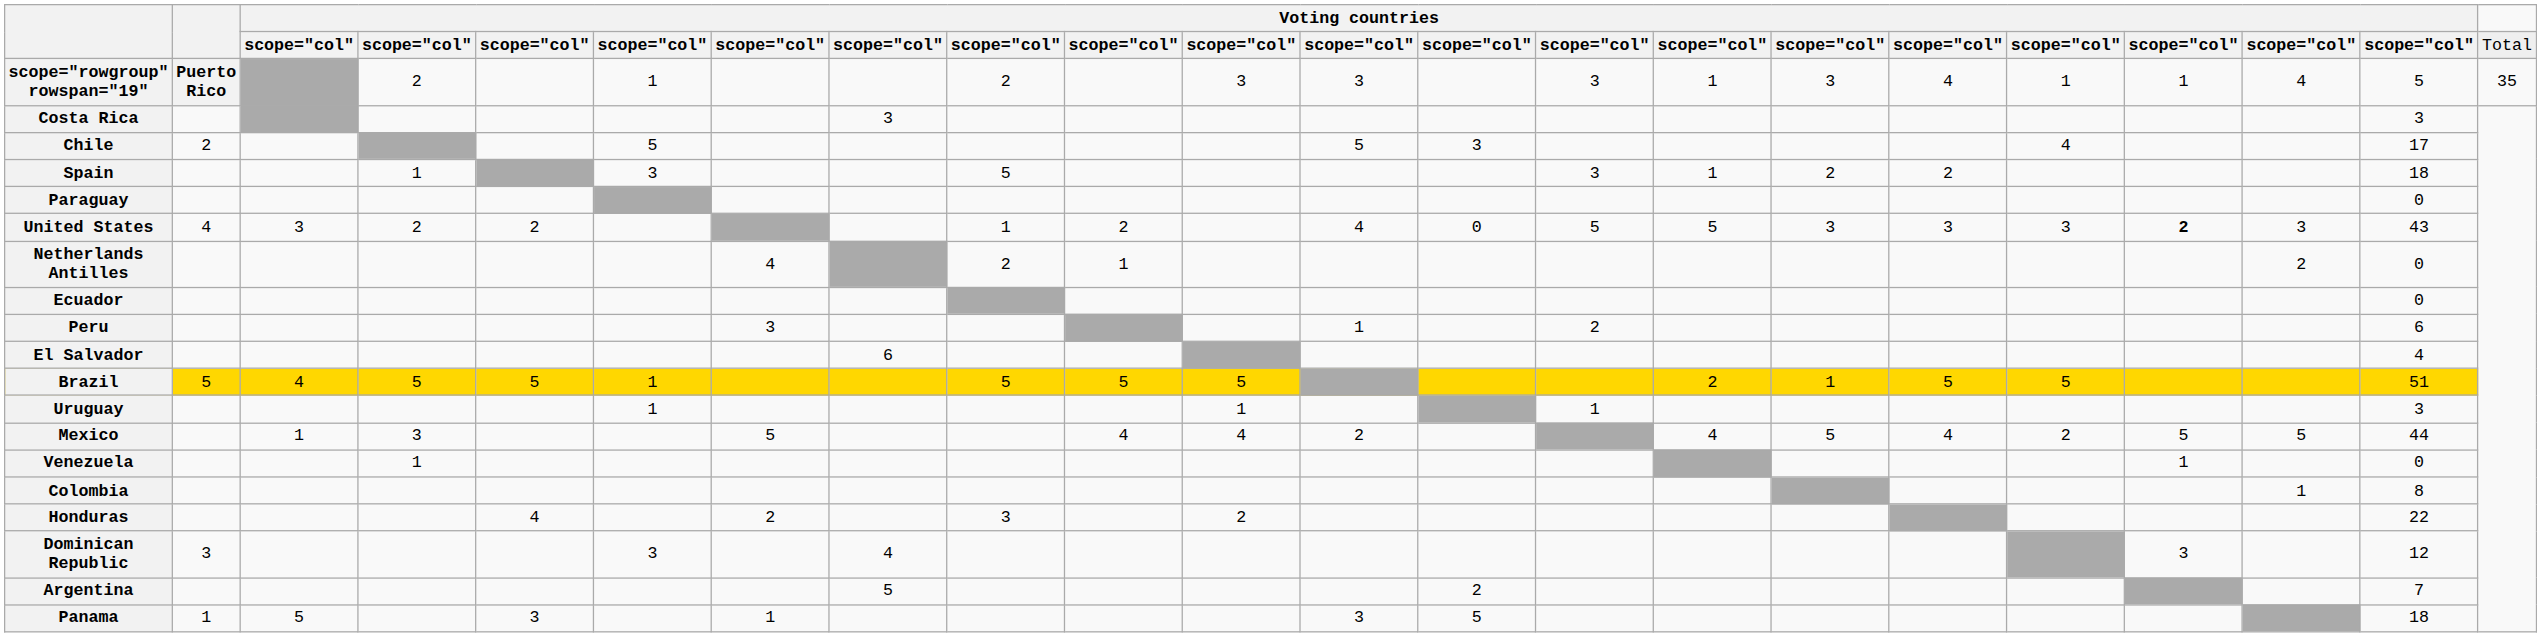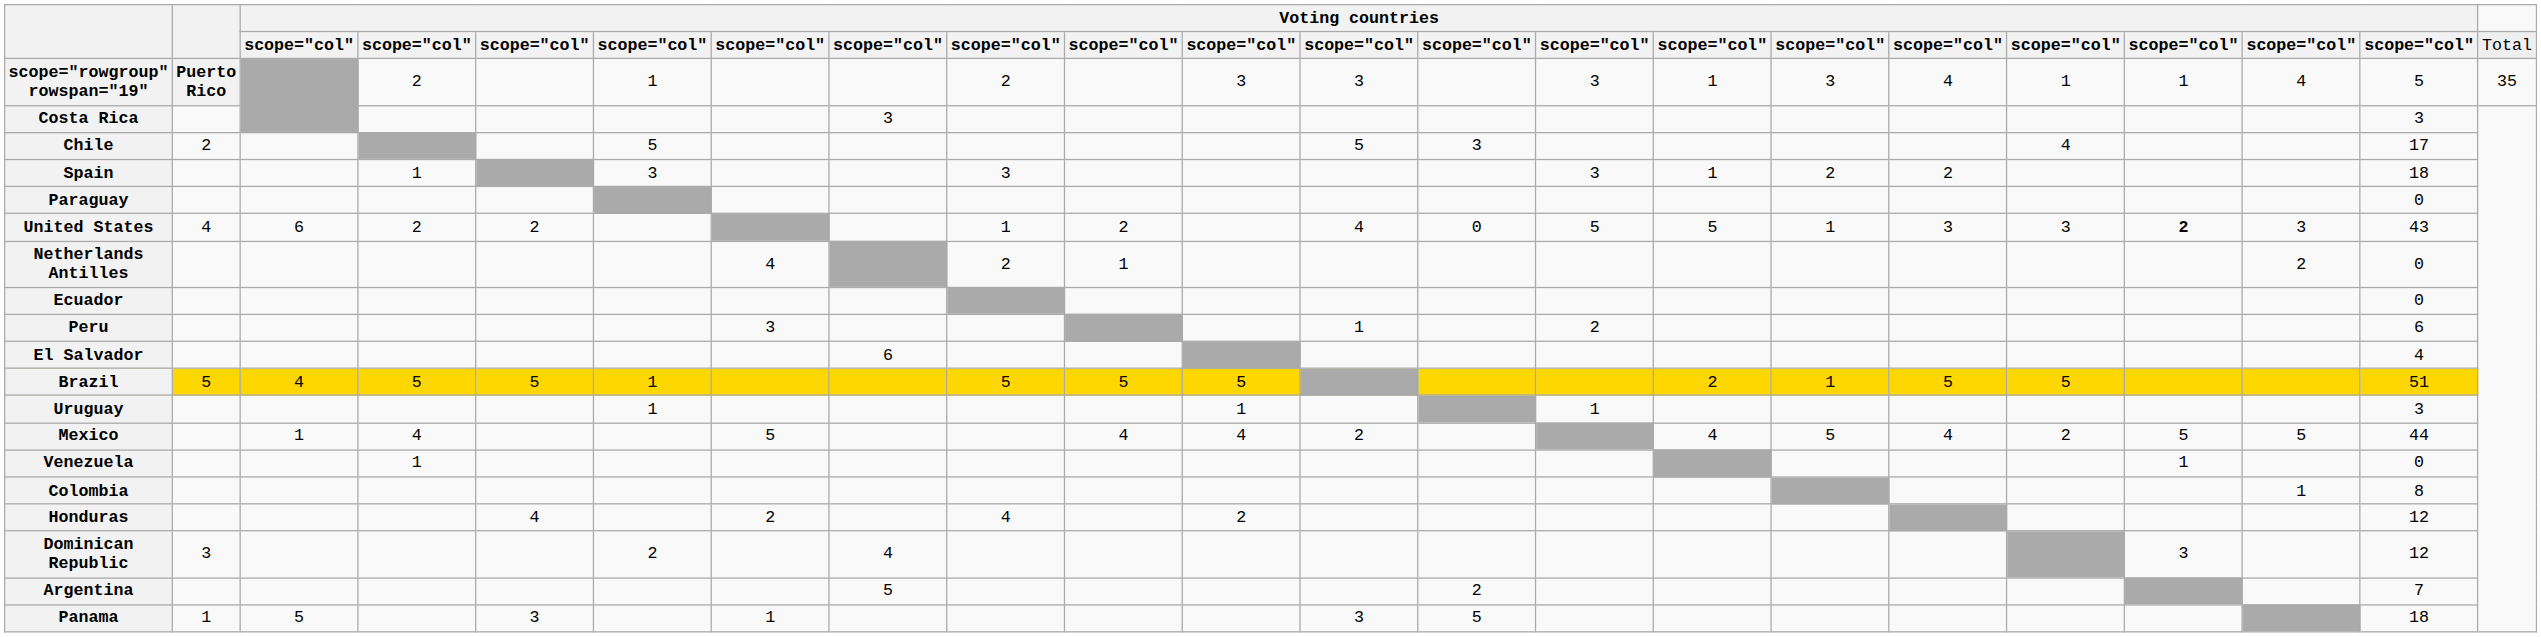(1006, 173) 5 -> (1006, 173) 3
(299, 227) 3 -> (299, 227) 6
(1830, 227) 3 -> (1830, 227) 1
(417, 436) 3 -> (417, 436) 4
(1006, 518) 3 -> (1006, 518) 4
(2419, 518) 22 -> (2419, 518) 12
(652, 554) 3 -> (652, 554) 2
